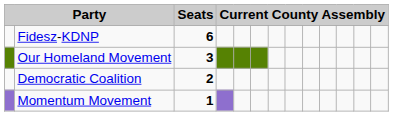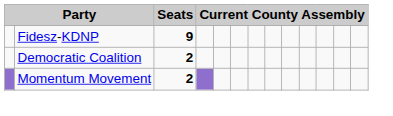(210, 36) 6 -> (189, 36) 9
- row: (94, 57)
(210, 100) 1 -> (189, 79) 2
